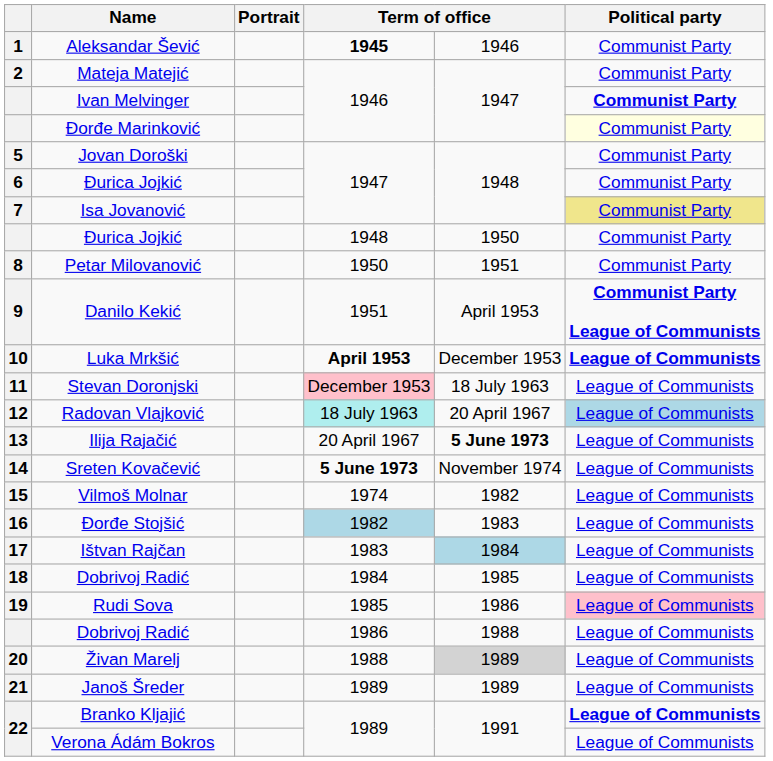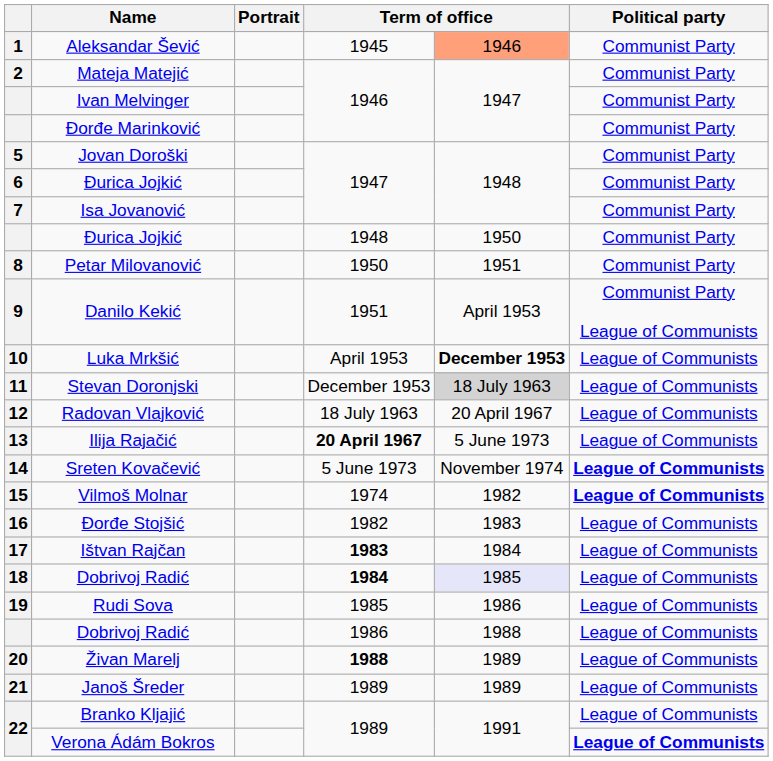(369, 45) bold -> (369, 45) normal
(500, 45) no background -> (502, 45) lightsalmon background
(665, 100) bold -> (669, 100) normal
(665, 127) lightyellow background -> (669, 127) no background
(665, 210) khaki background -> (669, 210) no background
(665, 311) bold -> (669, 311) normal
(369, 358) bold -> (369, 358) normal
(500, 358) normal -> (502, 358) bold
(665, 358) bold -> (669, 358) normal
(369, 385) pink background -> (369, 385) no background
(500, 385) no background -> (502, 385) lightgrey background
(369, 413) paleturquoise background -> (369, 413) no background
(665, 413) lightblue background -> (669, 413) no background
(369, 440) normal -> (369, 440) bold
(500, 440) bold -> (502, 440) normal
(369, 468) bold -> (369, 468) normal
(665, 468) normal -> (669, 468) bold
(665, 495) normal -> (669, 495) bold
(369, 522) lightblue background -> (369, 522) no background
(369, 550) normal -> (369, 550) bold
(500, 550) lightblue background -> (502, 550) no background
(369, 577) normal -> (369, 577) bold
(500, 577) no background -> (502, 577) lavender background
(665, 605) pink background -> (669, 605) no background
(369, 659) normal -> (369, 659) bold
(500, 659) lightgrey background -> (502, 659) no background
(665, 714) bold -> (669, 714) normal
(665, 742) normal -> (669, 742) bold
